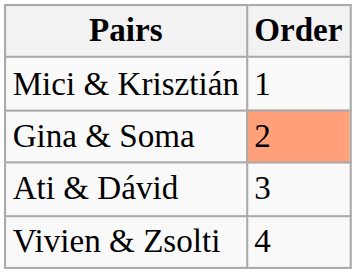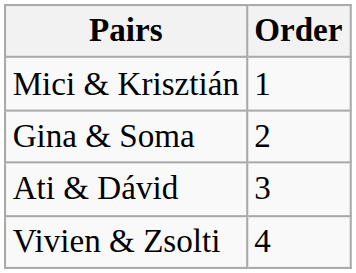(262, 135) lightsalmon background -> (262, 135) no background
